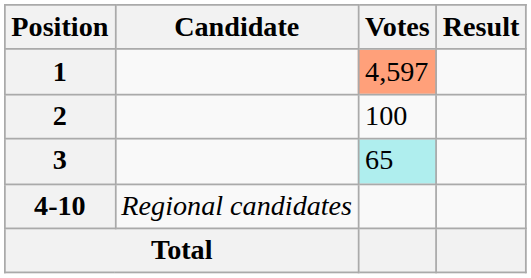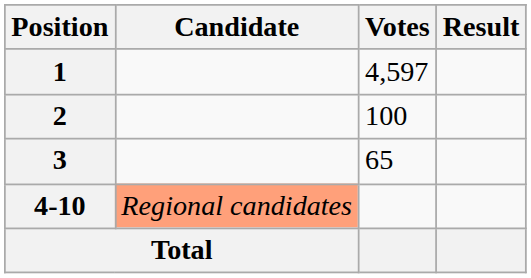(397, 71) lightsalmon background -> (397, 71) no background
(379, 160) paleturquoise background -> (379, 160) no background
(237, 205) no background -> (237, 205) lightsalmon background
